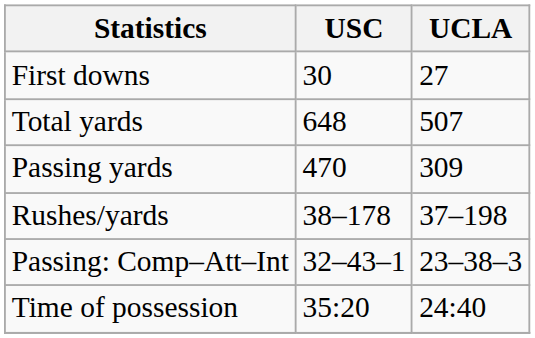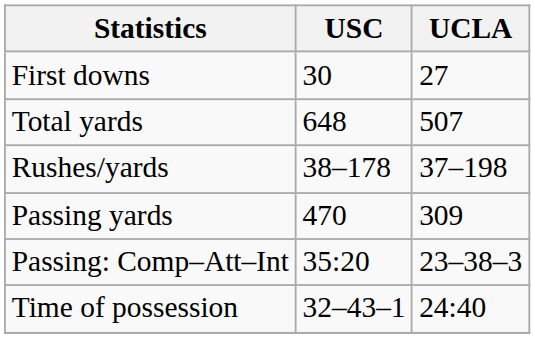rows swapped: (90, 215) <-> (92, 168)
(354, 261) 32–43–1 -> (336, 261) 35:20
(336, 308) 35:20 -> (354, 308) 32–43–1
